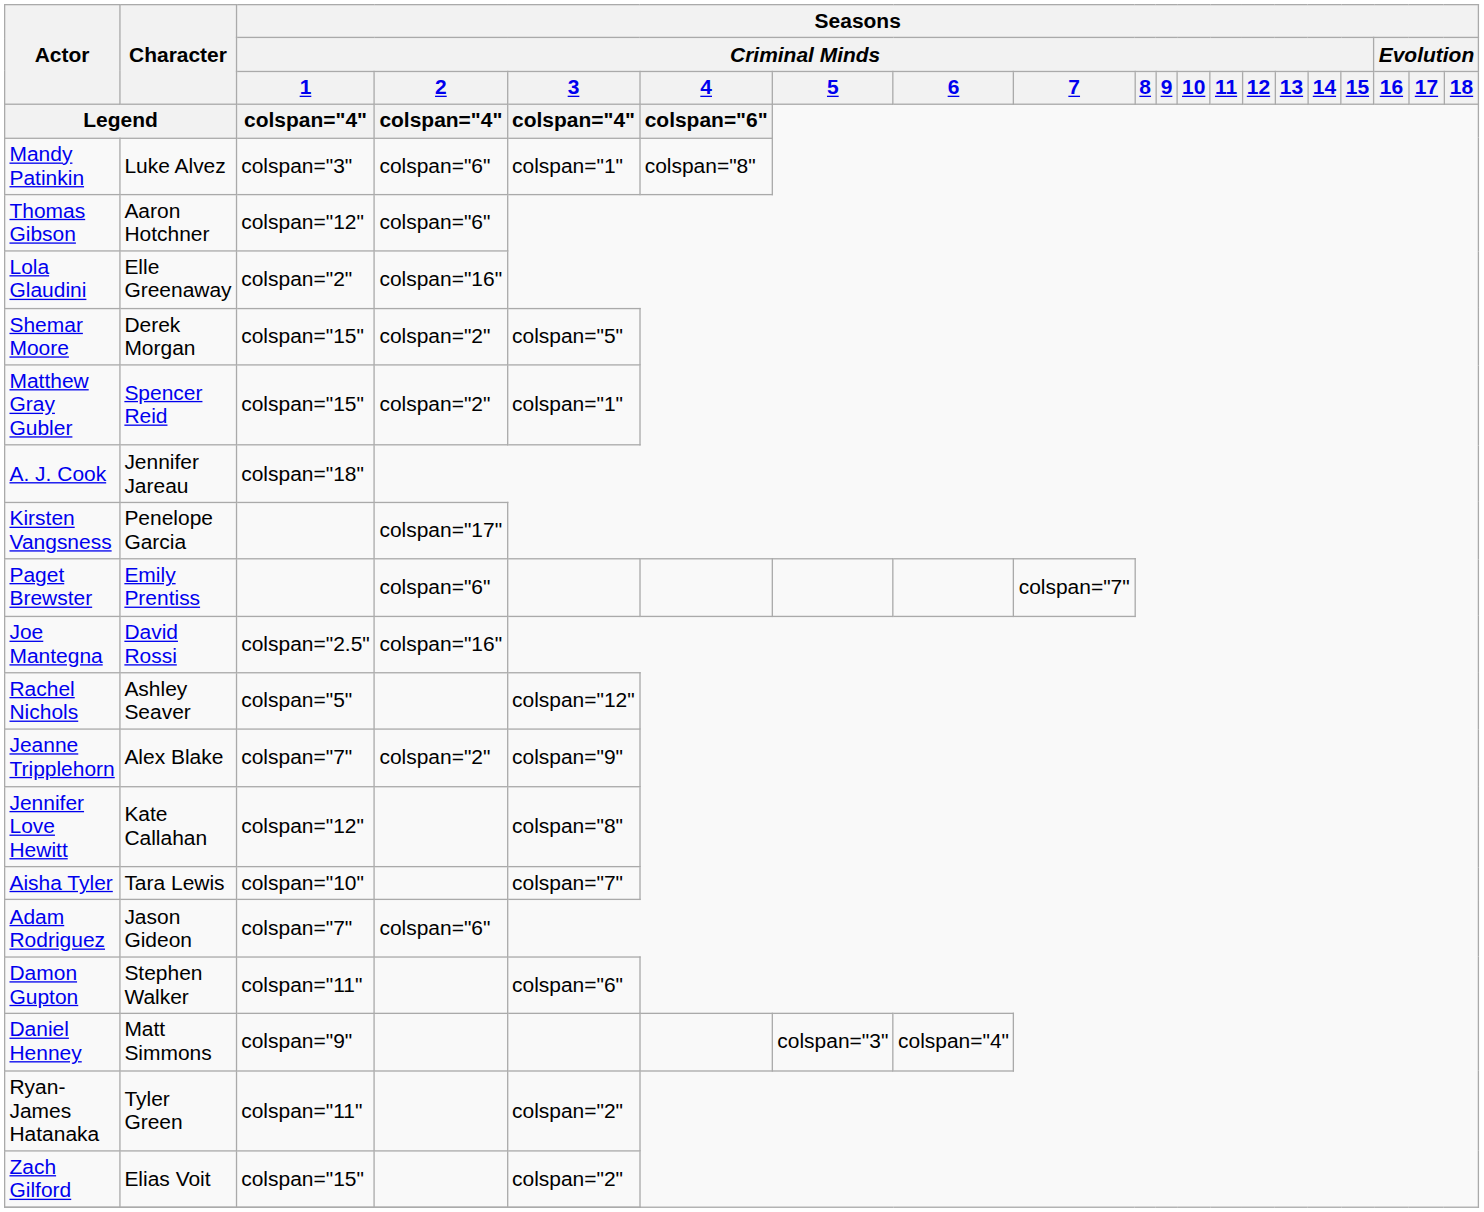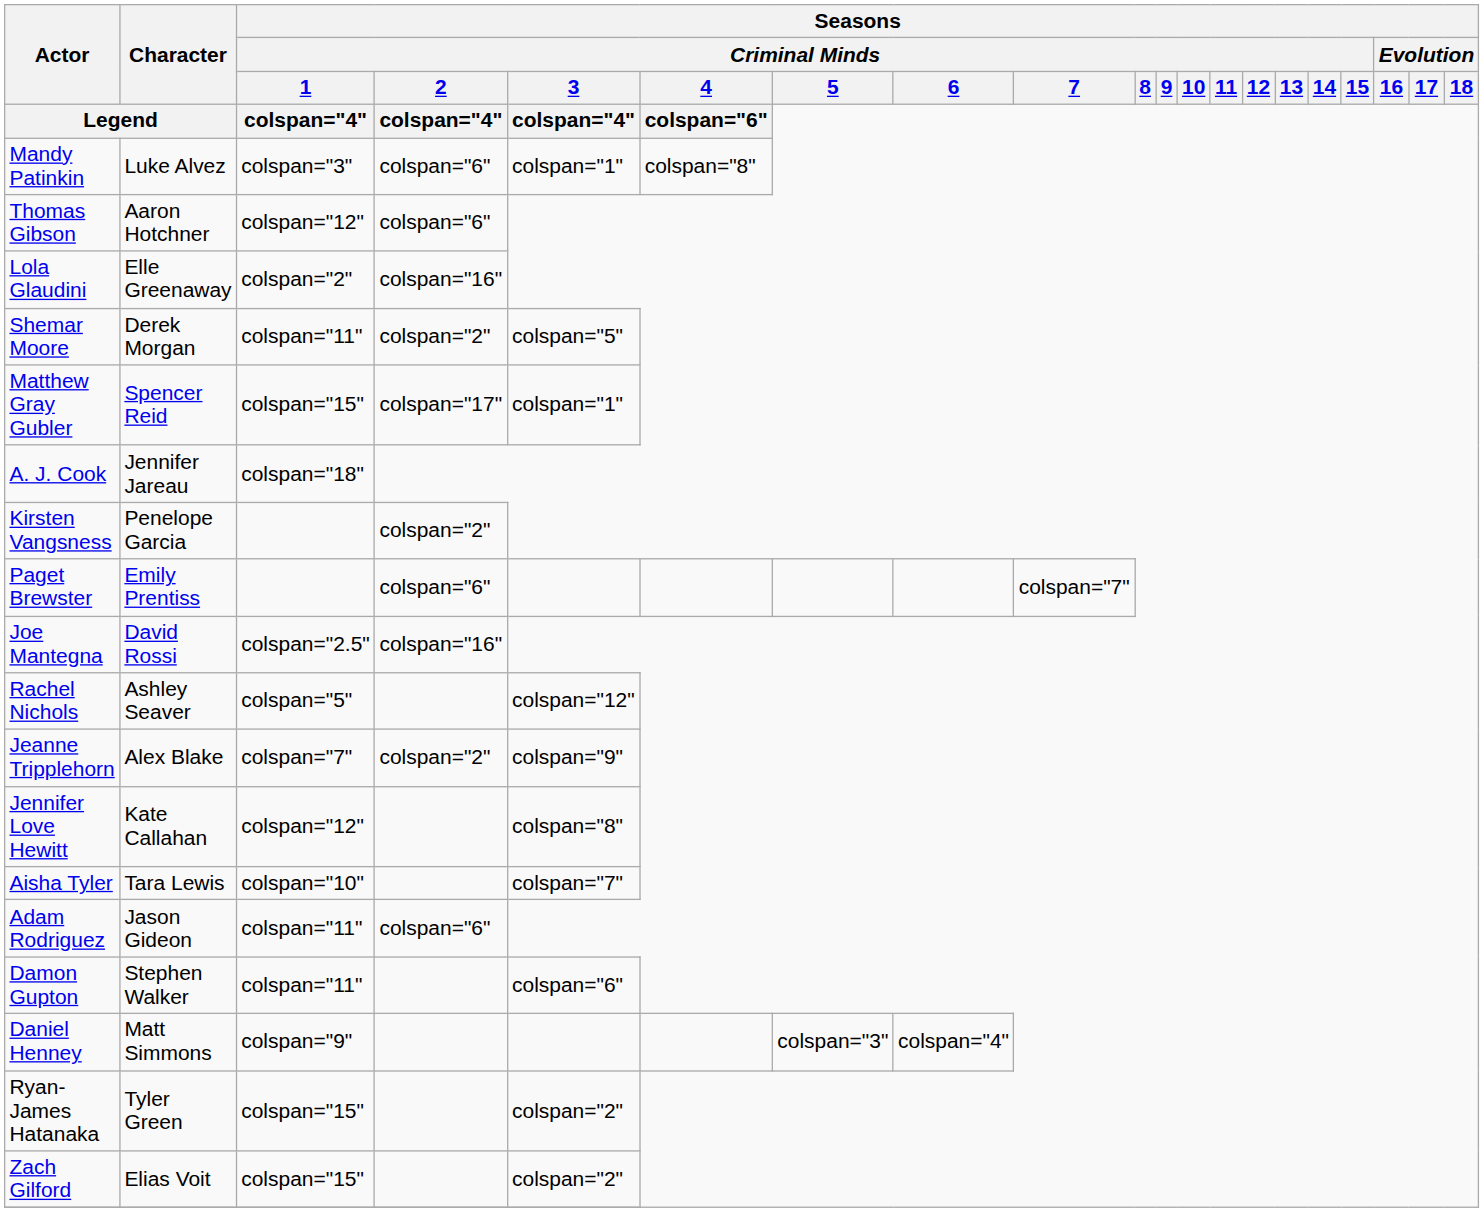(303, 336) colspan="15" -> (302, 336) colspan="11"
(435, 404) colspan="2" -> (441, 404) colspan="17"
(441, 530) colspan="17" -> (435, 530) colspan="2"
(297, 928) colspan="7" -> (302, 928) colspan="11"
(302, 1110) colspan="11" -> (303, 1110) colspan="15"
